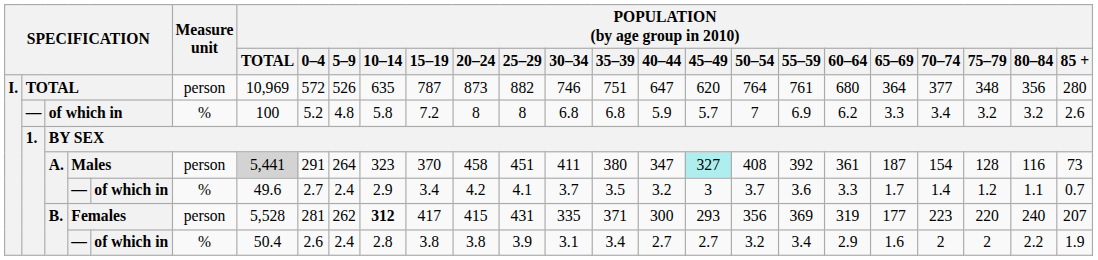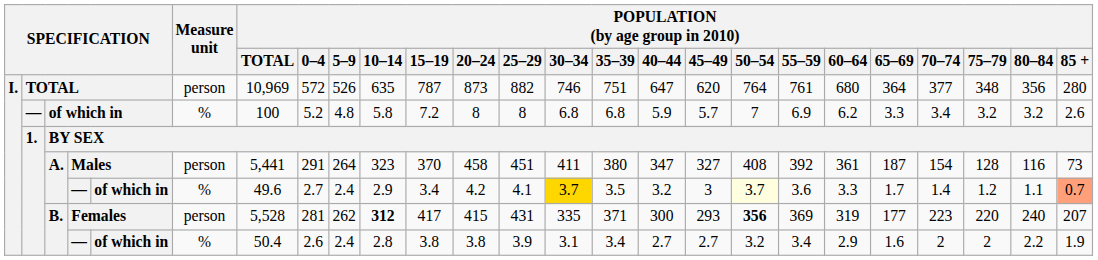(268, 164) lightgrey background -> (268, 164) no background
(708, 164) paleturquoise background -> (708, 164) no background
(569, 190) no background -> (569, 190) gold background
(755, 190) no background -> (755, 190) lightyellow background
(1075, 190) no background -> (1075, 190) lightsalmon background
(755, 216) normal -> (755, 216) bold
